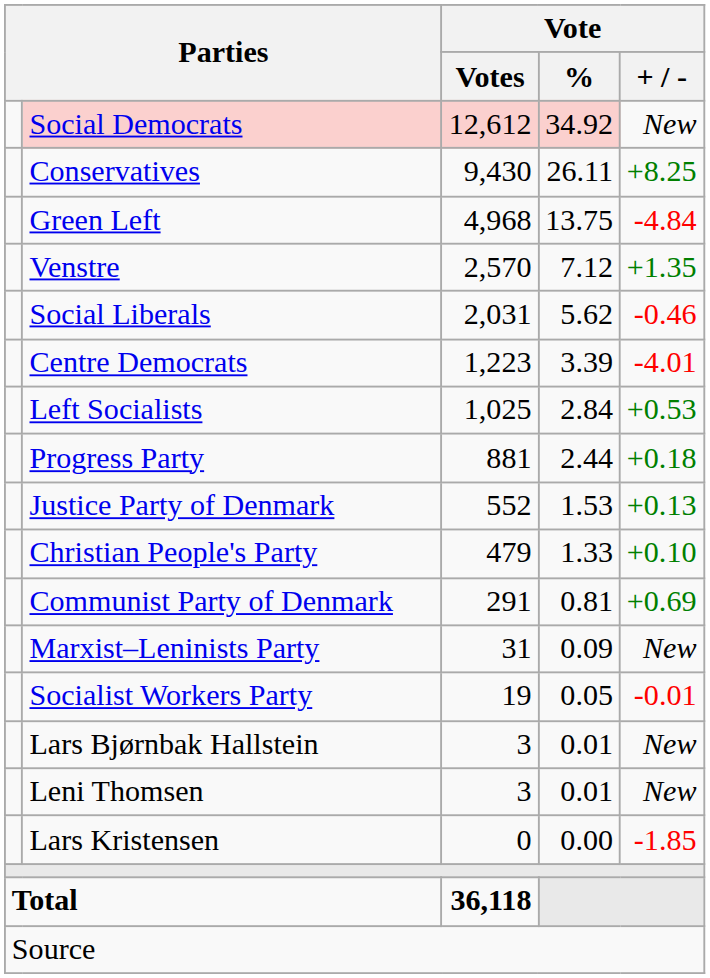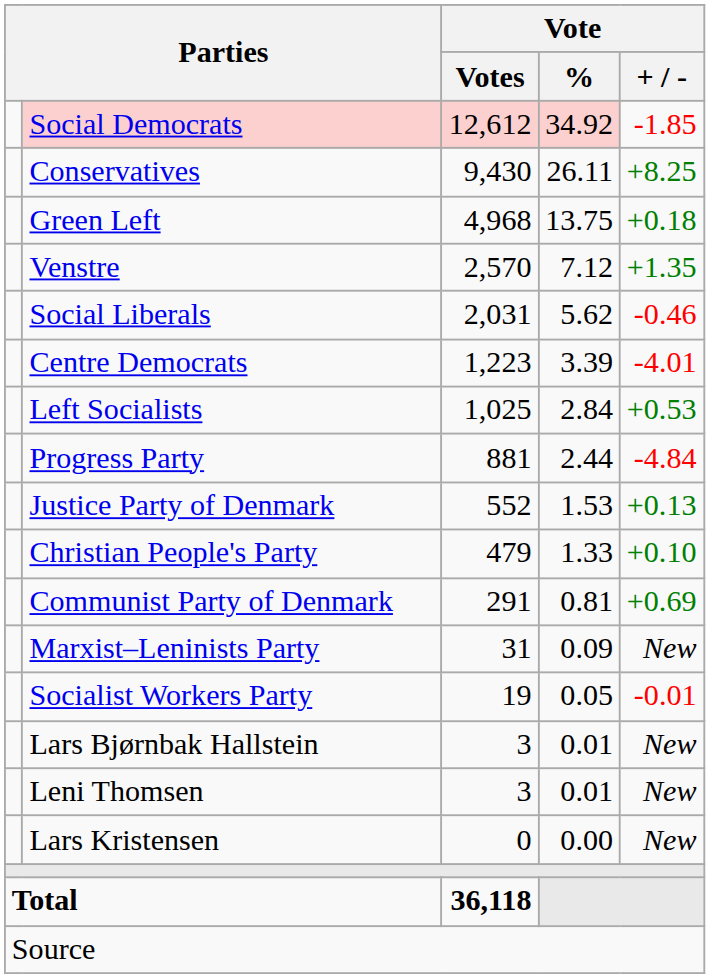(670, 123) New -> (665, 123) -1.85
(665, 219) -4.84 -> (662, 219) +0.18
(662, 457) +0.18 -> (665, 457) -4.84
(665, 839) -1.85 -> (670, 839) New
